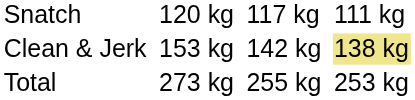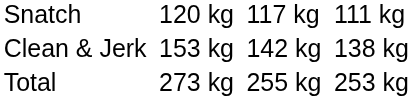(371, 48) khaki background -> (371, 48) no background
